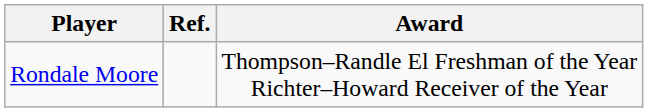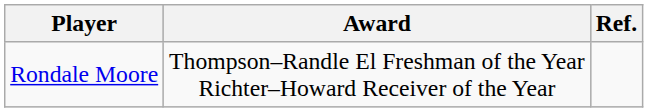columns swapped: (429, 23) <-> (190, 23)
